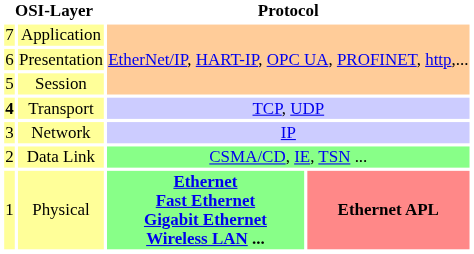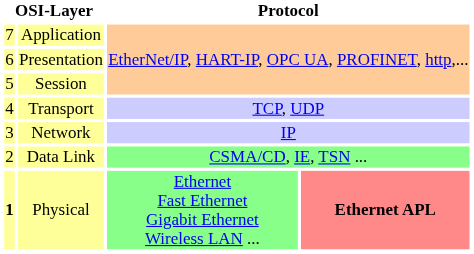(9, 108) bold -> (9, 108) normal
(9, 210) normal -> (9, 210) bold
(205, 210) bold -> (202, 210) normal
